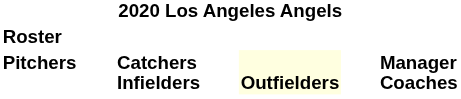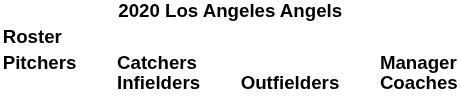(290, 83) lightyellow background -> (290, 83) no background
